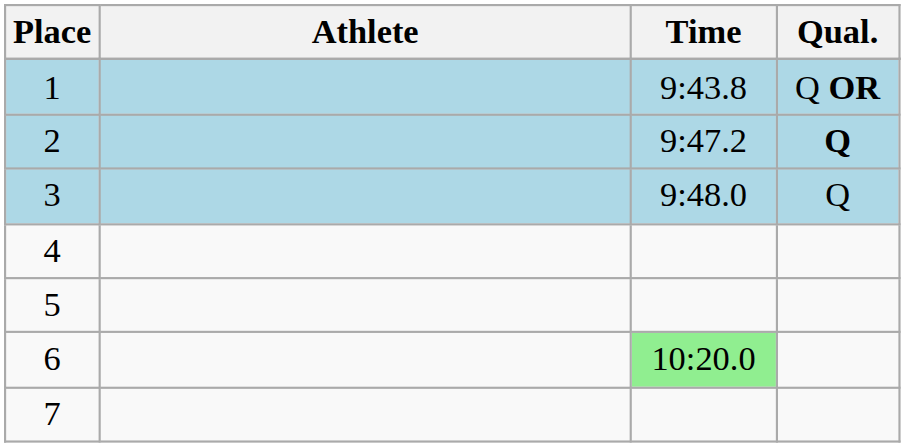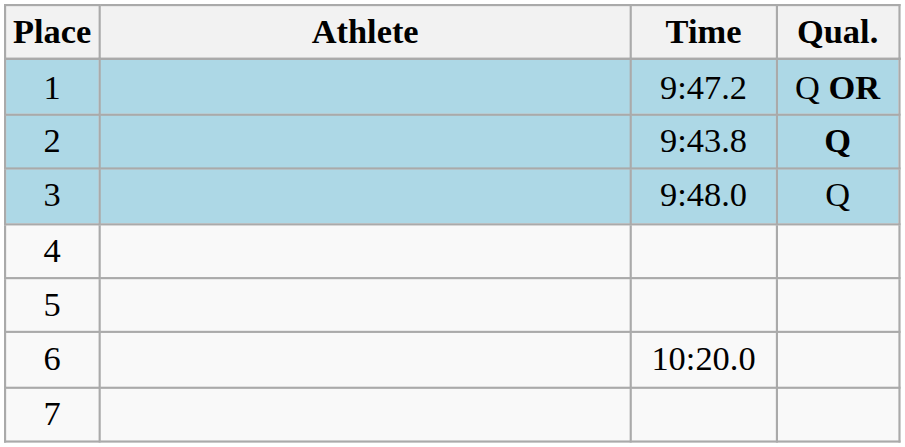(704, 86) 9:43.8 -> (704, 86) 9:47.2
(704, 140) 9:47.2 -> (704, 140) 9:43.8
(704, 359) lightgreen background -> (704, 359) no background
